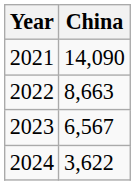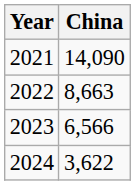(89, 127) 6,567 -> (89, 127) 6,566
